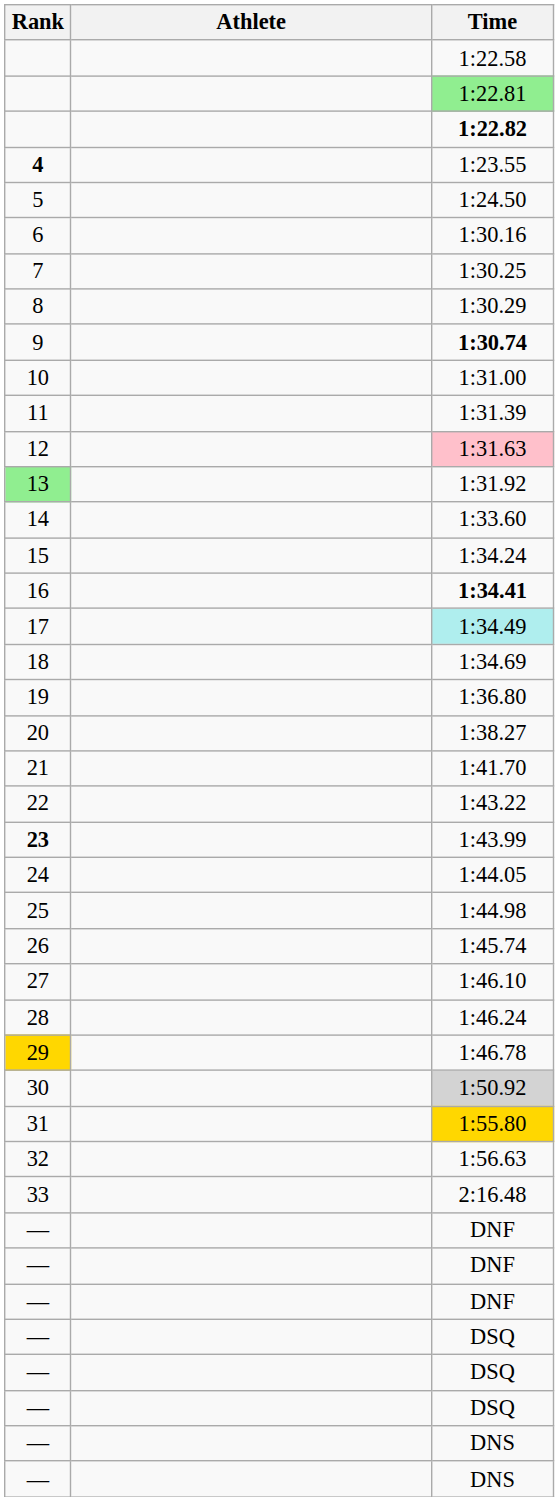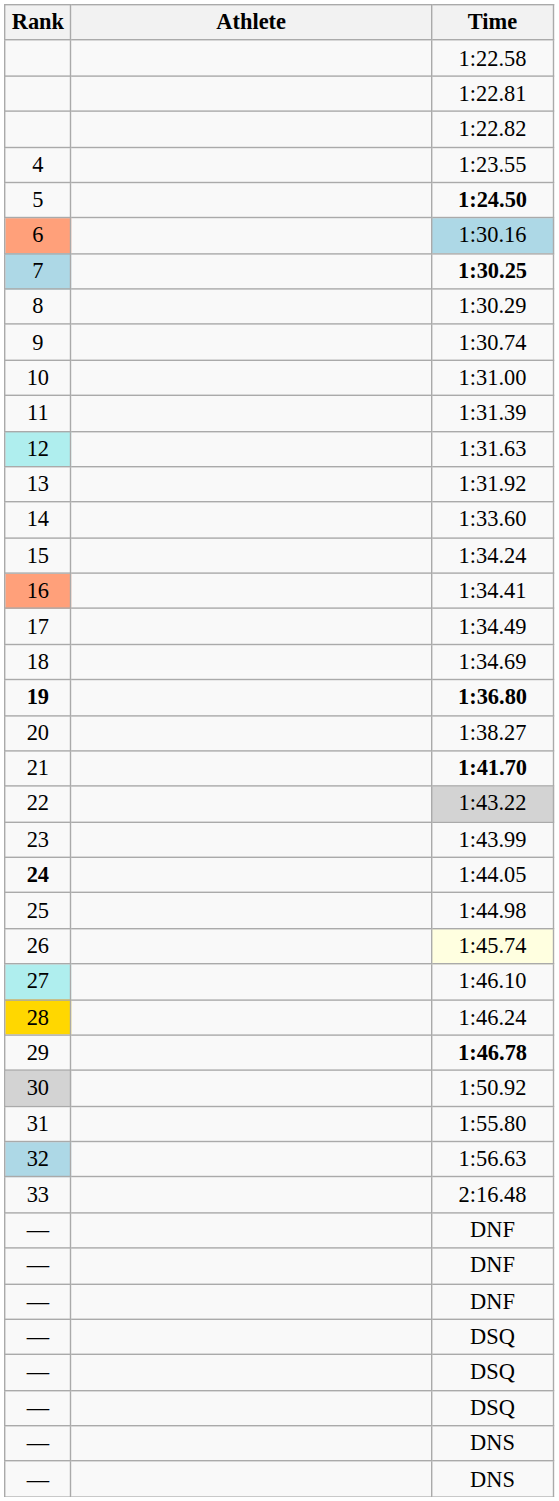(493, 93) lightgreen background -> (493, 93) no background
(493, 128) bold -> (493, 128) normal
(38, 164) bold -> (38, 164) normal
(493, 199) normal -> (493, 199) bold
(38, 235) no background -> (38, 235) lightsalmon background
(493, 235) no background -> (493, 235) lightblue background
(38, 270) no background -> (38, 270) lightblue background
(493, 270) normal -> (493, 270) bold
(493, 341) bold -> (493, 341) normal
(38, 448) no background -> (38, 448) paleturquoise background
(493, 448) pink background -> (493, 448) no background
(38, 484) lightgreen background -> (38, 484) no background
(38, 590) no background -> (38, 590) lightsalmon background
(493, 590) bold -> (493, 590) normal
(493, 626) paleturquoise background -> (493, 626) no background
(38, 697) normal -> (38, 697) bold
(493, 697) normal -> (493, 697) bold
(493, 768) normal -> (493, 768) bold
(493, 803) no background -> (493, 803) lightgrey background
(38, 839) bold -> (38, 839) normal
(38, 874) normal -> (38, 874) bold
(493, 945) no background -> (493, 945) lightyellow background
(38, 981) no background -> (38, 981) paleturquoise background
(38, 1016) no background -> (38, 1016) gold background
(38, 1052) gold background -> (38, 1052) no background
(493, 1052) normal -> (493, 1052) bold
(38, 1088) no background -> (38, 1088) lightgrey background
(493, 1088) lightgrey background -> (493, 1088) no background
(493, 1123) gold background -> (493, 1123) no background
(38, 1159) no background -> (38, 1159) lightblue background
